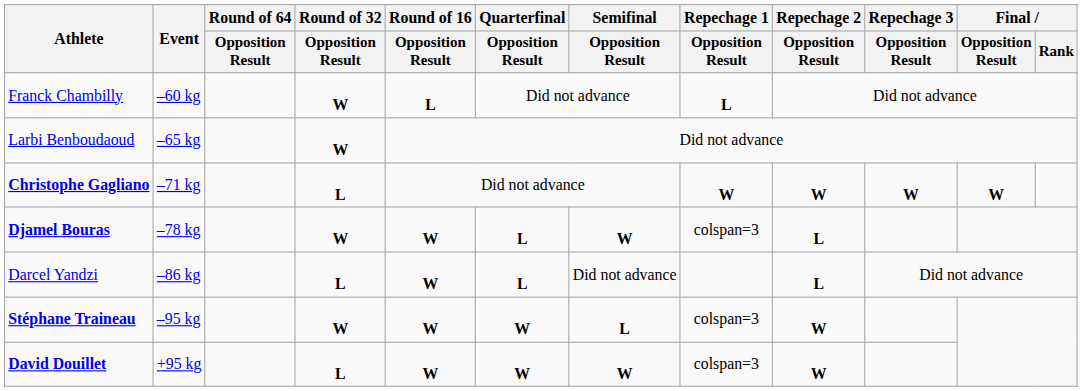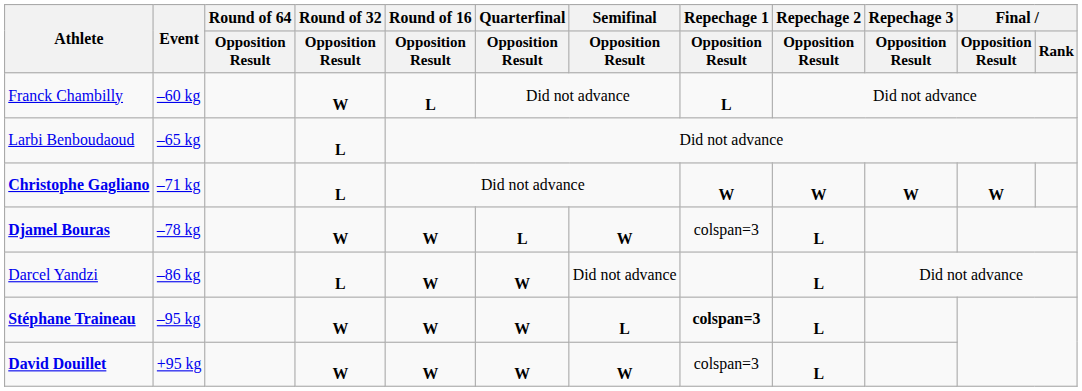(340, 149) W -> (340, 149) L
(522, 284) L -> (522, 284) W
(726, 319) normal -> (726, 319) bold
(819, 329) W -> (819, 329) L
(340, 374) L -> (340, 374) W
(819, 374) W -> (819, 374) L
